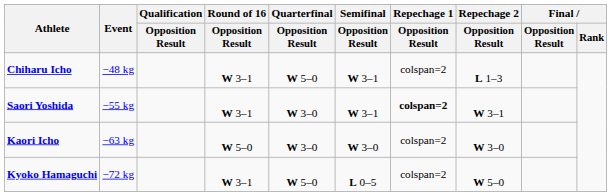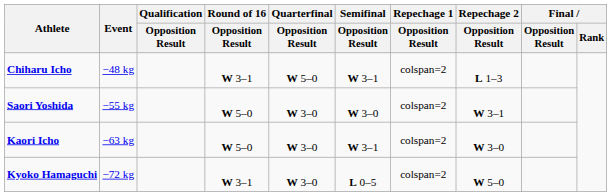(237, 113) W 3–1 -> (237, 113) W 5–0
(363, 113) W 3–1 -> (363, 113) W 3–0
(423, 105) bold -> (423, 105) normal
(363, 148) W 3–0 -> (363, 148) W 3–1
(302, 183) W 5–0 -> (302, 183) W 3–0
